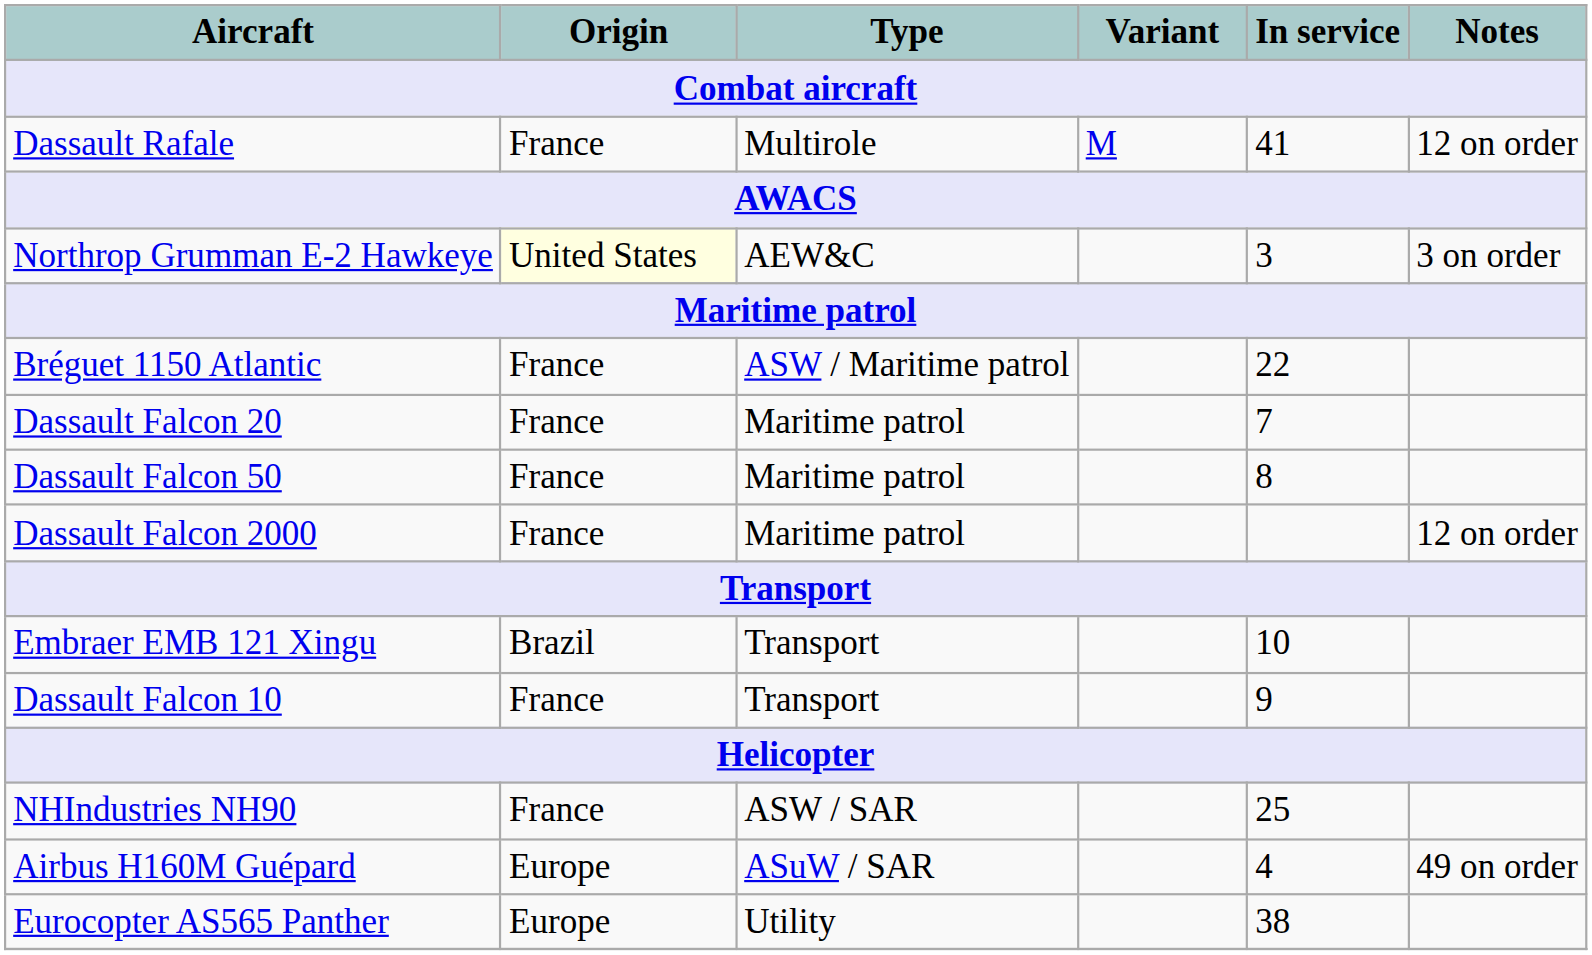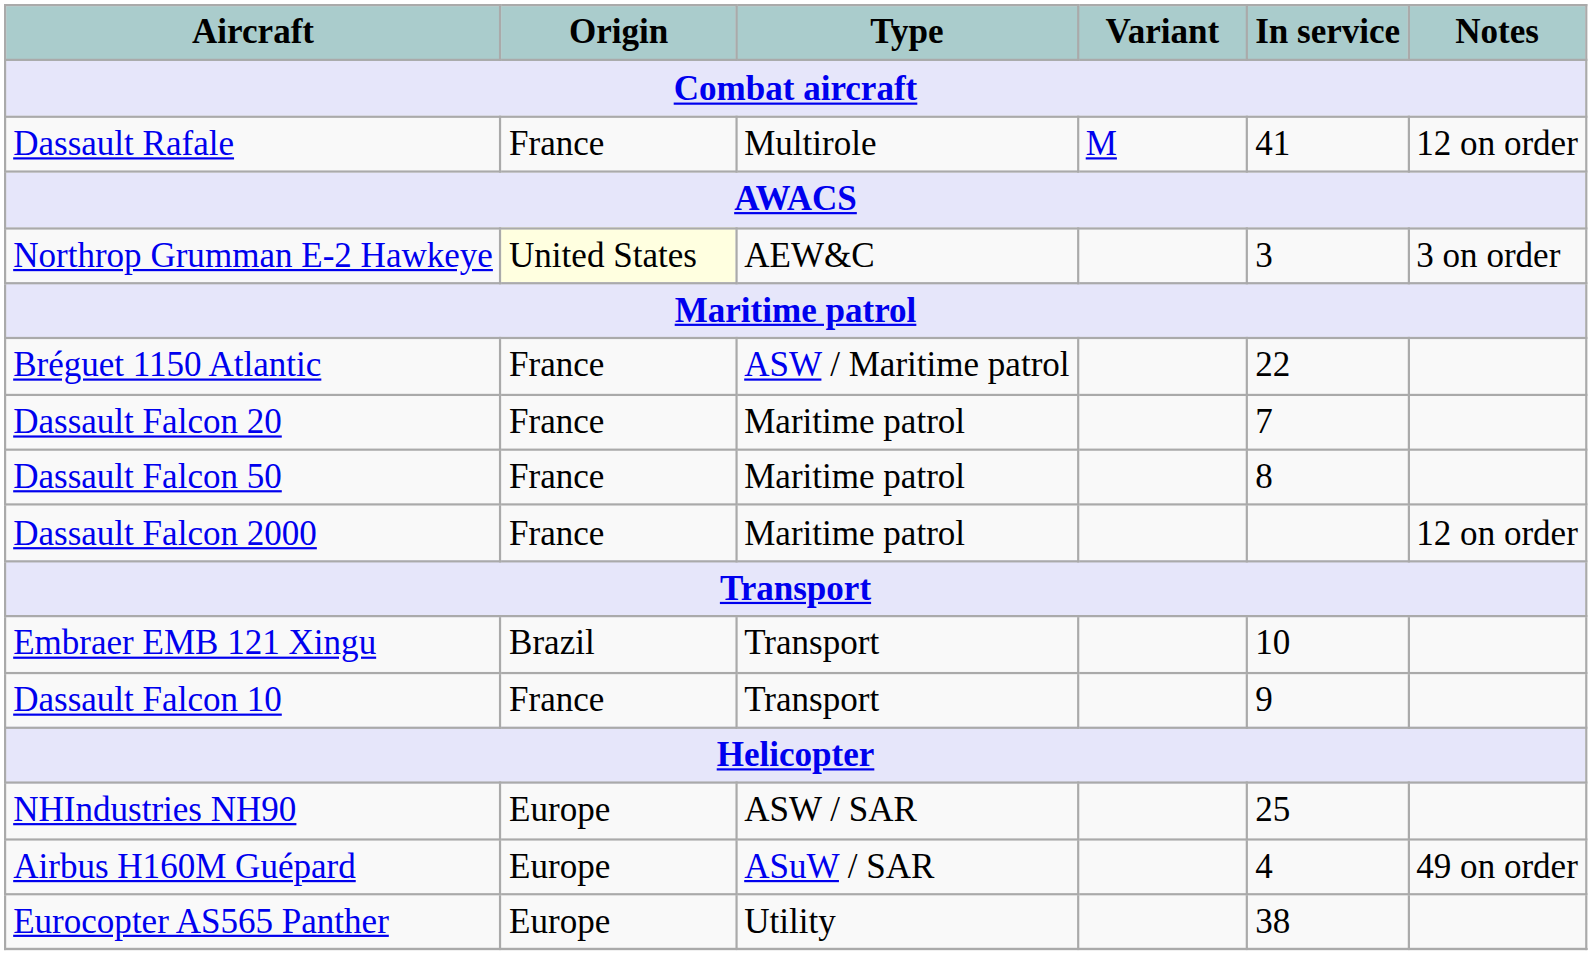(557, 810) France -> (560, 810) Europe
